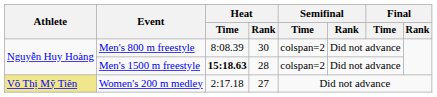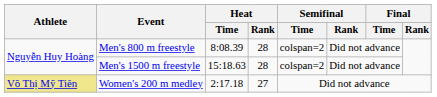(263, 48) 30 -> (263, 48) 28
(227, 66) bold -> (227, 66) normal
